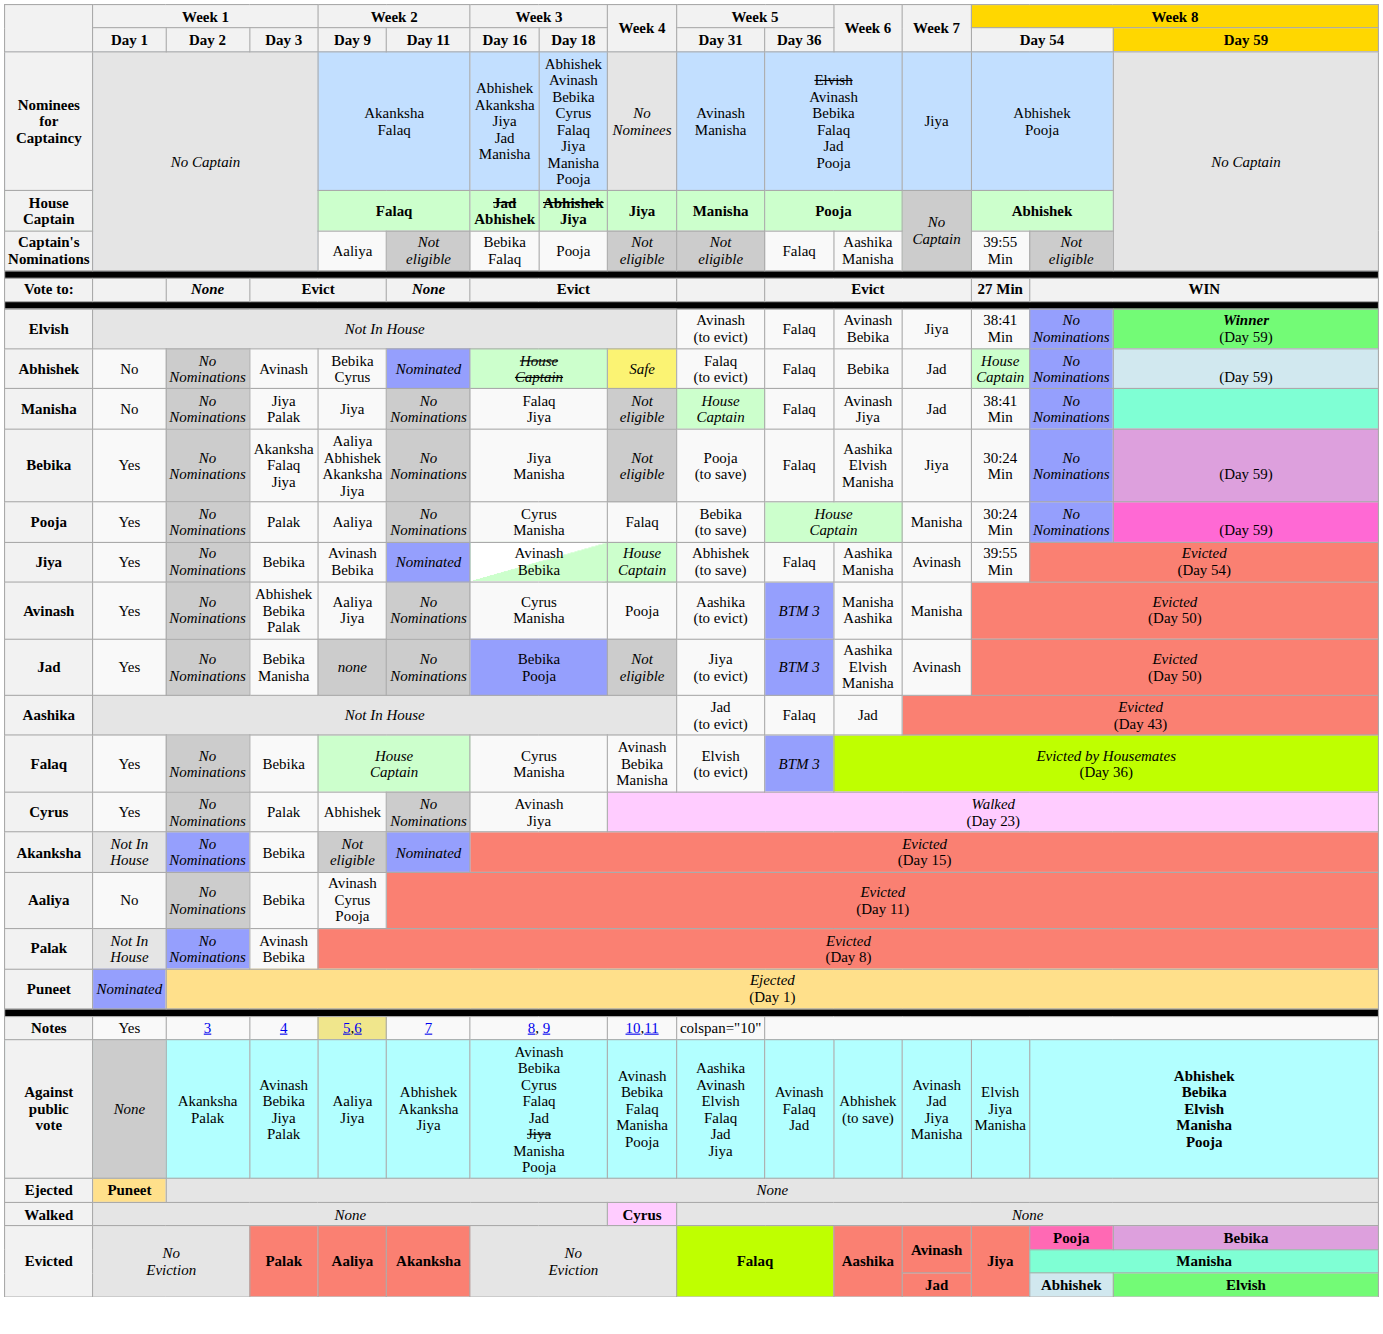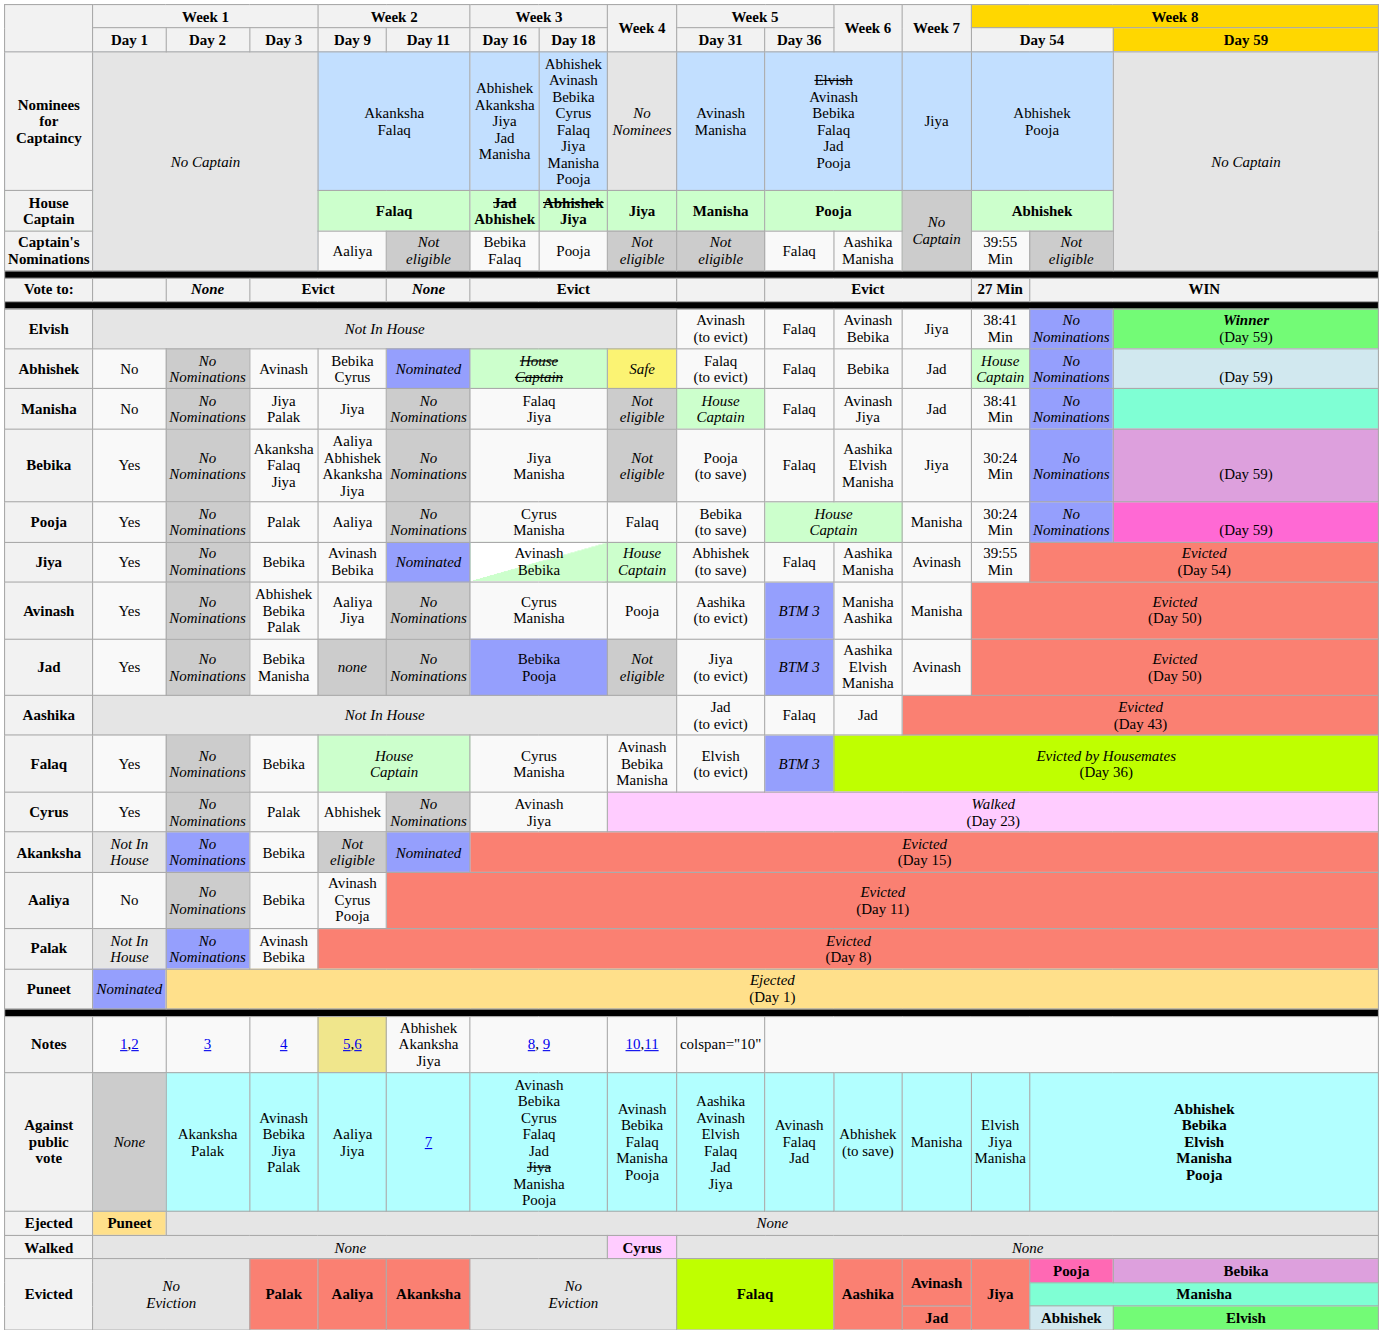(129, 1027) Yes -> (129, 1044) 1,2
(429, 1027) 7 -> (429, 1044) Abhishek Akanksha Jiya
(429, 1109) Abhishek Akanksha Jiya -> (429, 1142) 7
(937, 1109) Avinash Jad Jiya Manisha -> (937, 1142) Manisha
